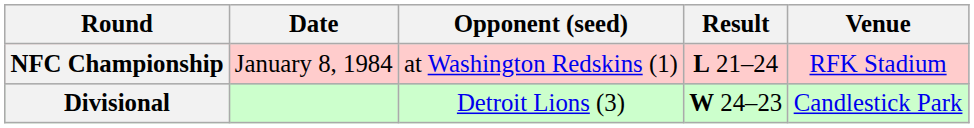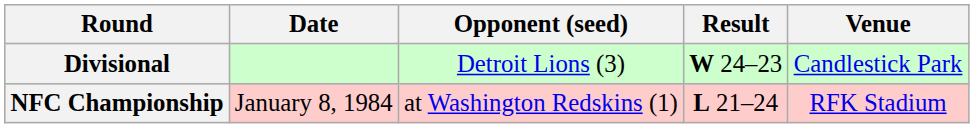rows swapped: (117, 102) <-> (117, 63)
